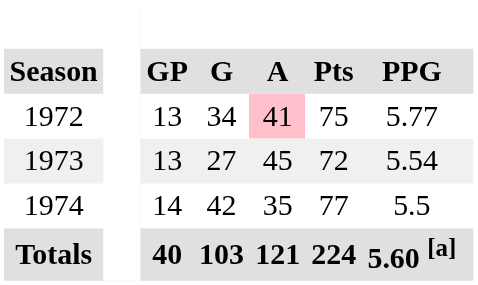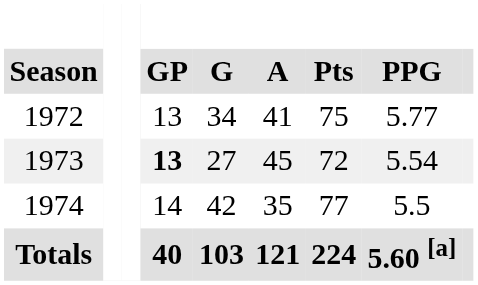(278, 115) pink background -> (278, 115) no background
(167, 160) normal -> (167, 160) bold
